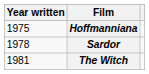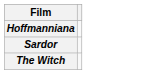- column: (36, 12)
